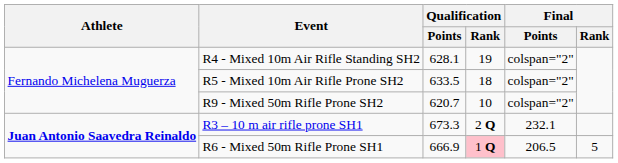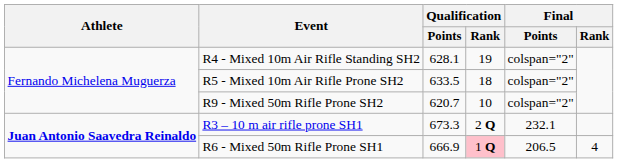(595, 147) 5 -> (595, 147) 4
